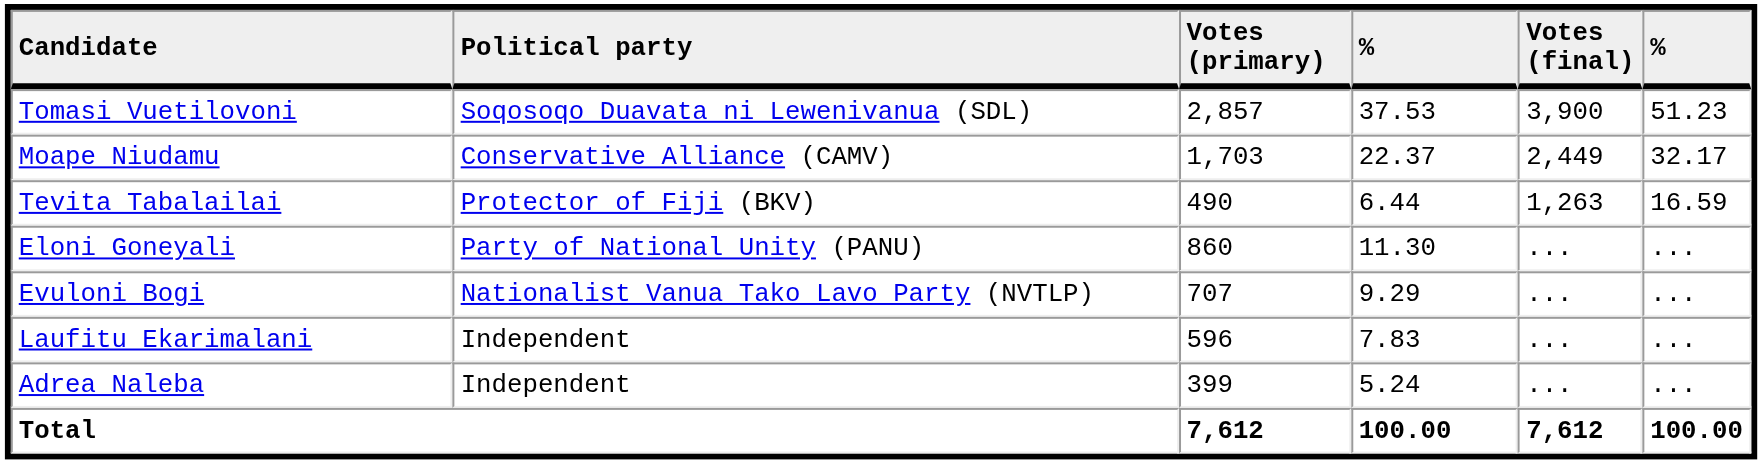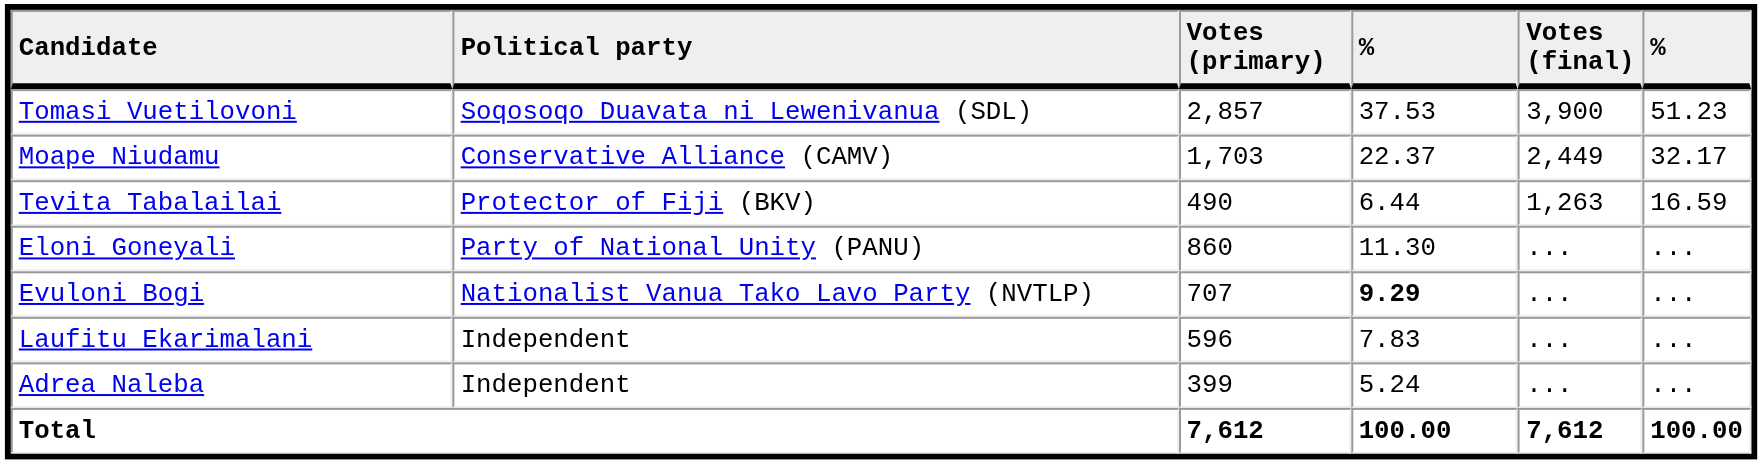(1390, 294) normal -> (1390, 294) bold
